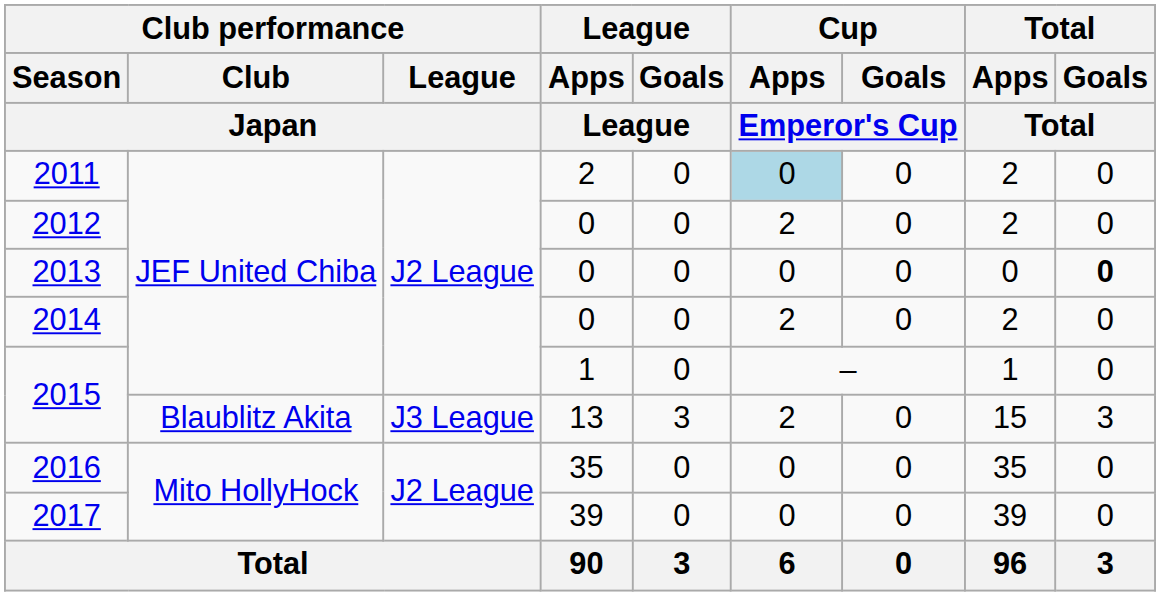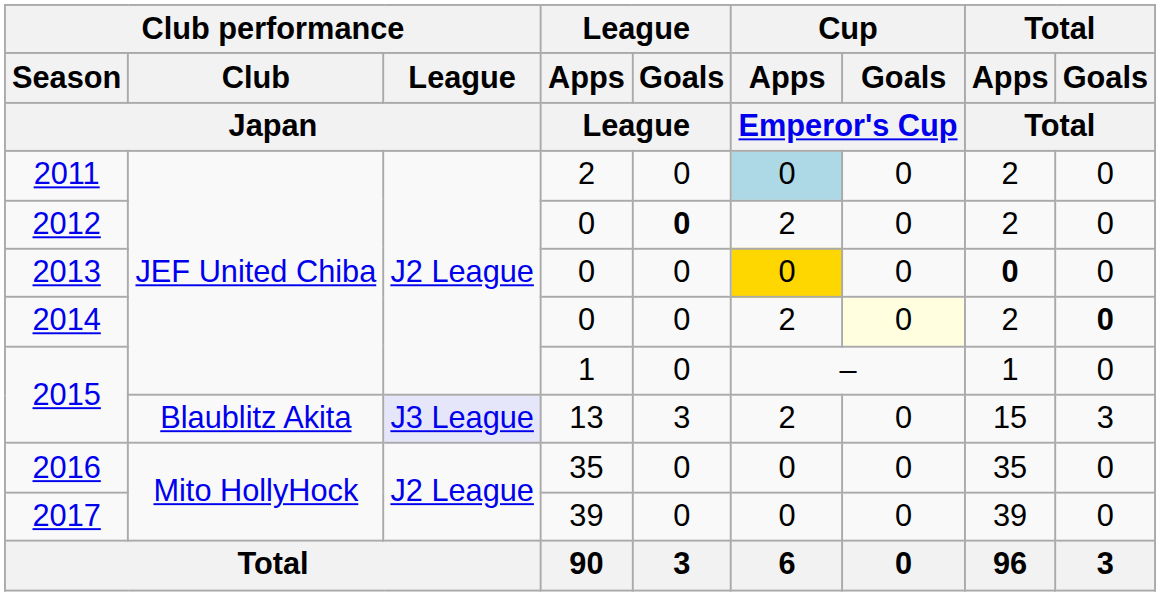(682, 223) normal -> (682, 223) bold
(787, 272) no background -> (787, 272) gold background
(1010, 272) normal -> (1010, 272) bold
(1105, 272) bold -> (1105, 272) normal
(904, 321) no background -> (904, 321) lightyellow background
(1105, 321) normal -> (1105, 321) bold
(462, 418) no background -> (462, 418) lavender background
